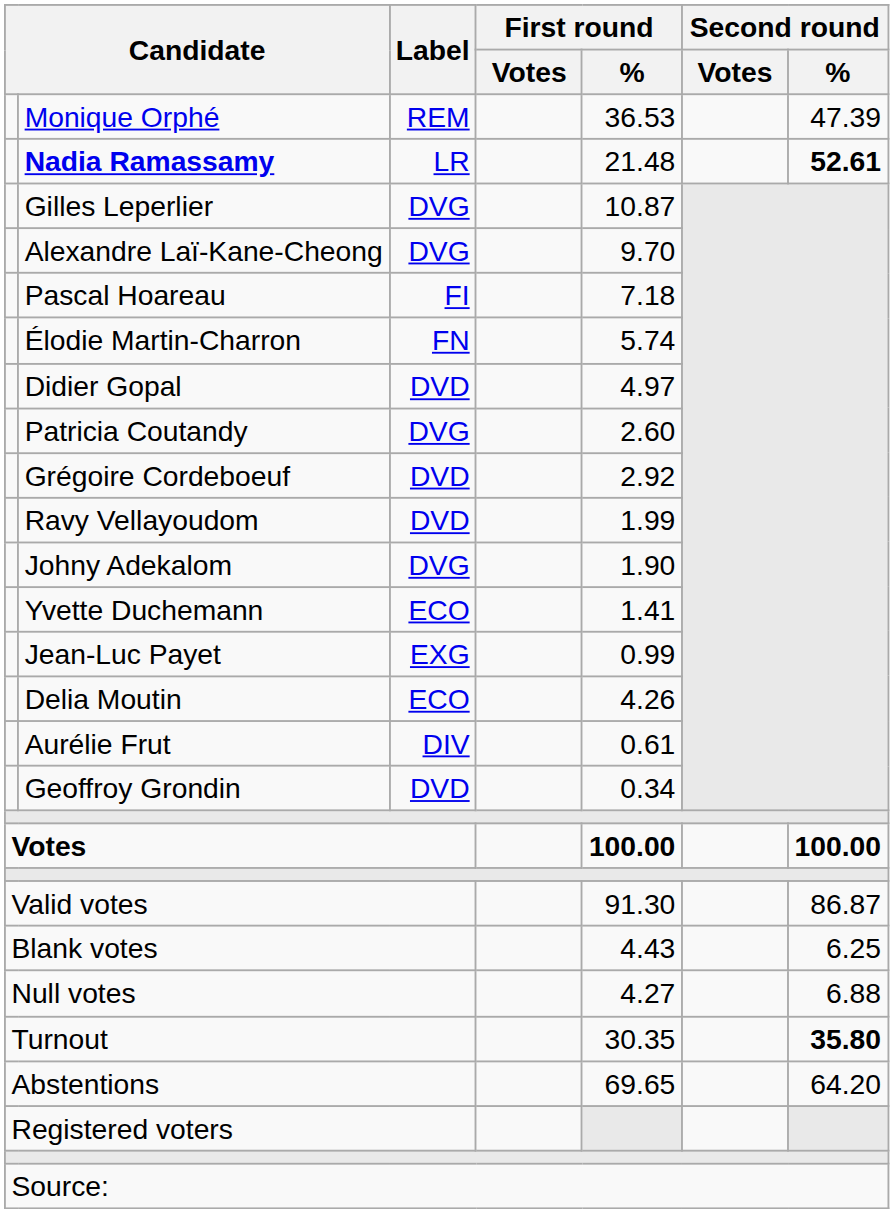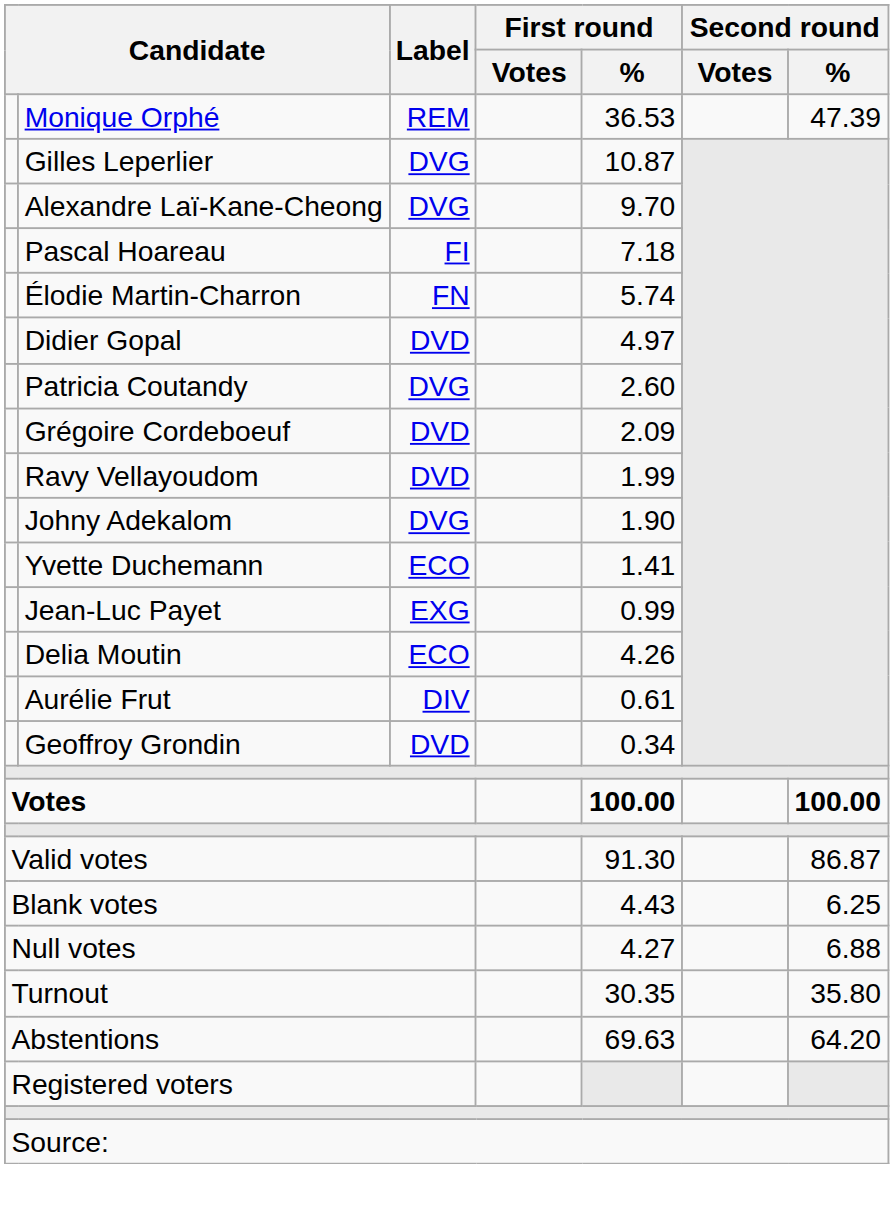- row: (149, 162)
(648, 475) 2.92 -> (648, 430) 2.09
(846, 1038) bold -> (846, 994) normal
(640, 1083) 69.65 -> (640, 1038) 69.63
